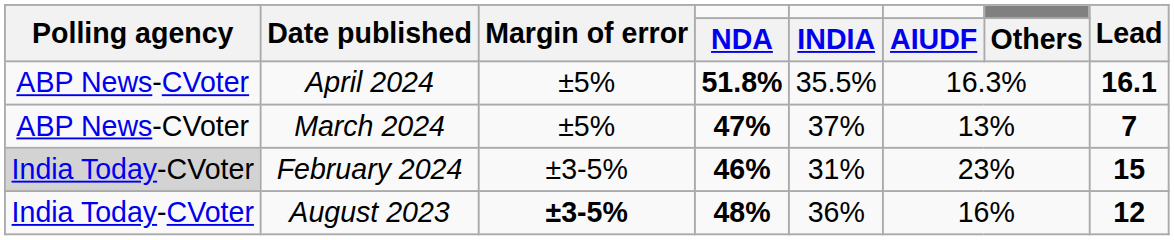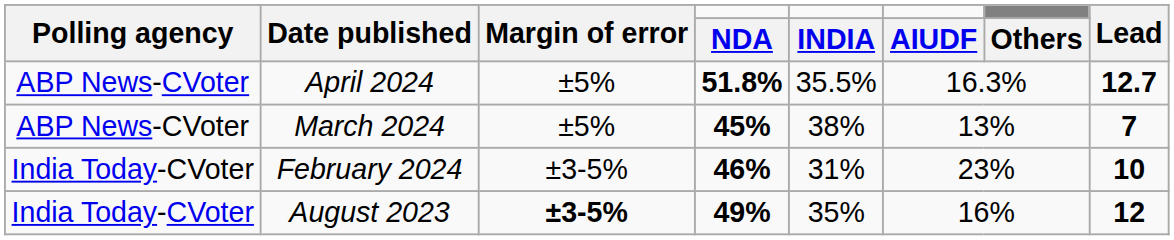(1129, 83) 16.1 -> (1129, 83) 12.7
(742, 126) 47% -> (742, 126) 45%
(836, 126) 37% -> (836, 126) 38%
(133, 169) lightgrey background -> (133, 169) no background
(1129, 169) 15 -> (1129, 169) 10
(742, 213) 48% -> (742, 213) 49%
(836, 213) 36% -> (836, 213) 35%
